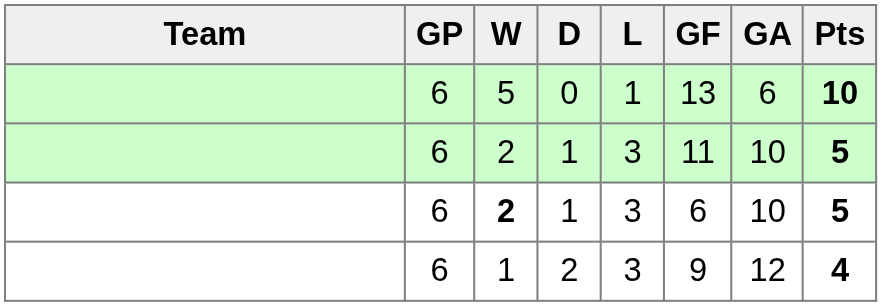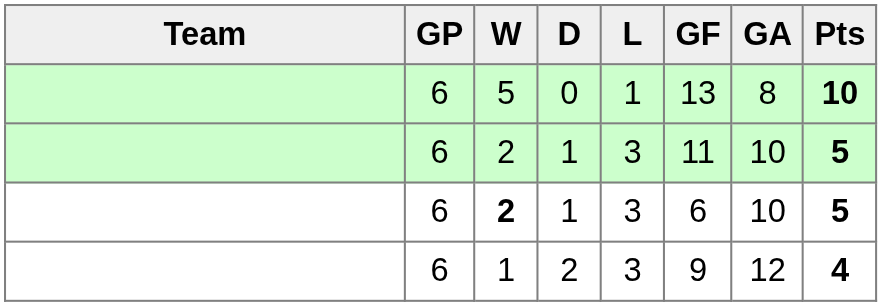(768, 93) 6 -> (768, 93) 8
